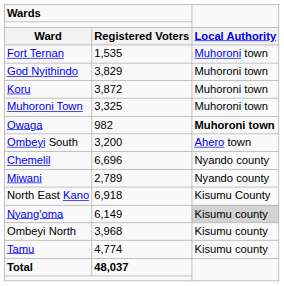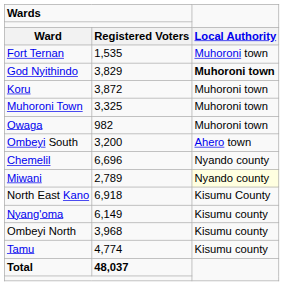(231, 71) normal -> (235, 71) bold
(235, 125) bold -> (231, 125) normal
(232, 178) no background -> (232, 178) lightyellow background
(231, 213) lightgrey background -> (231, 213) no background
